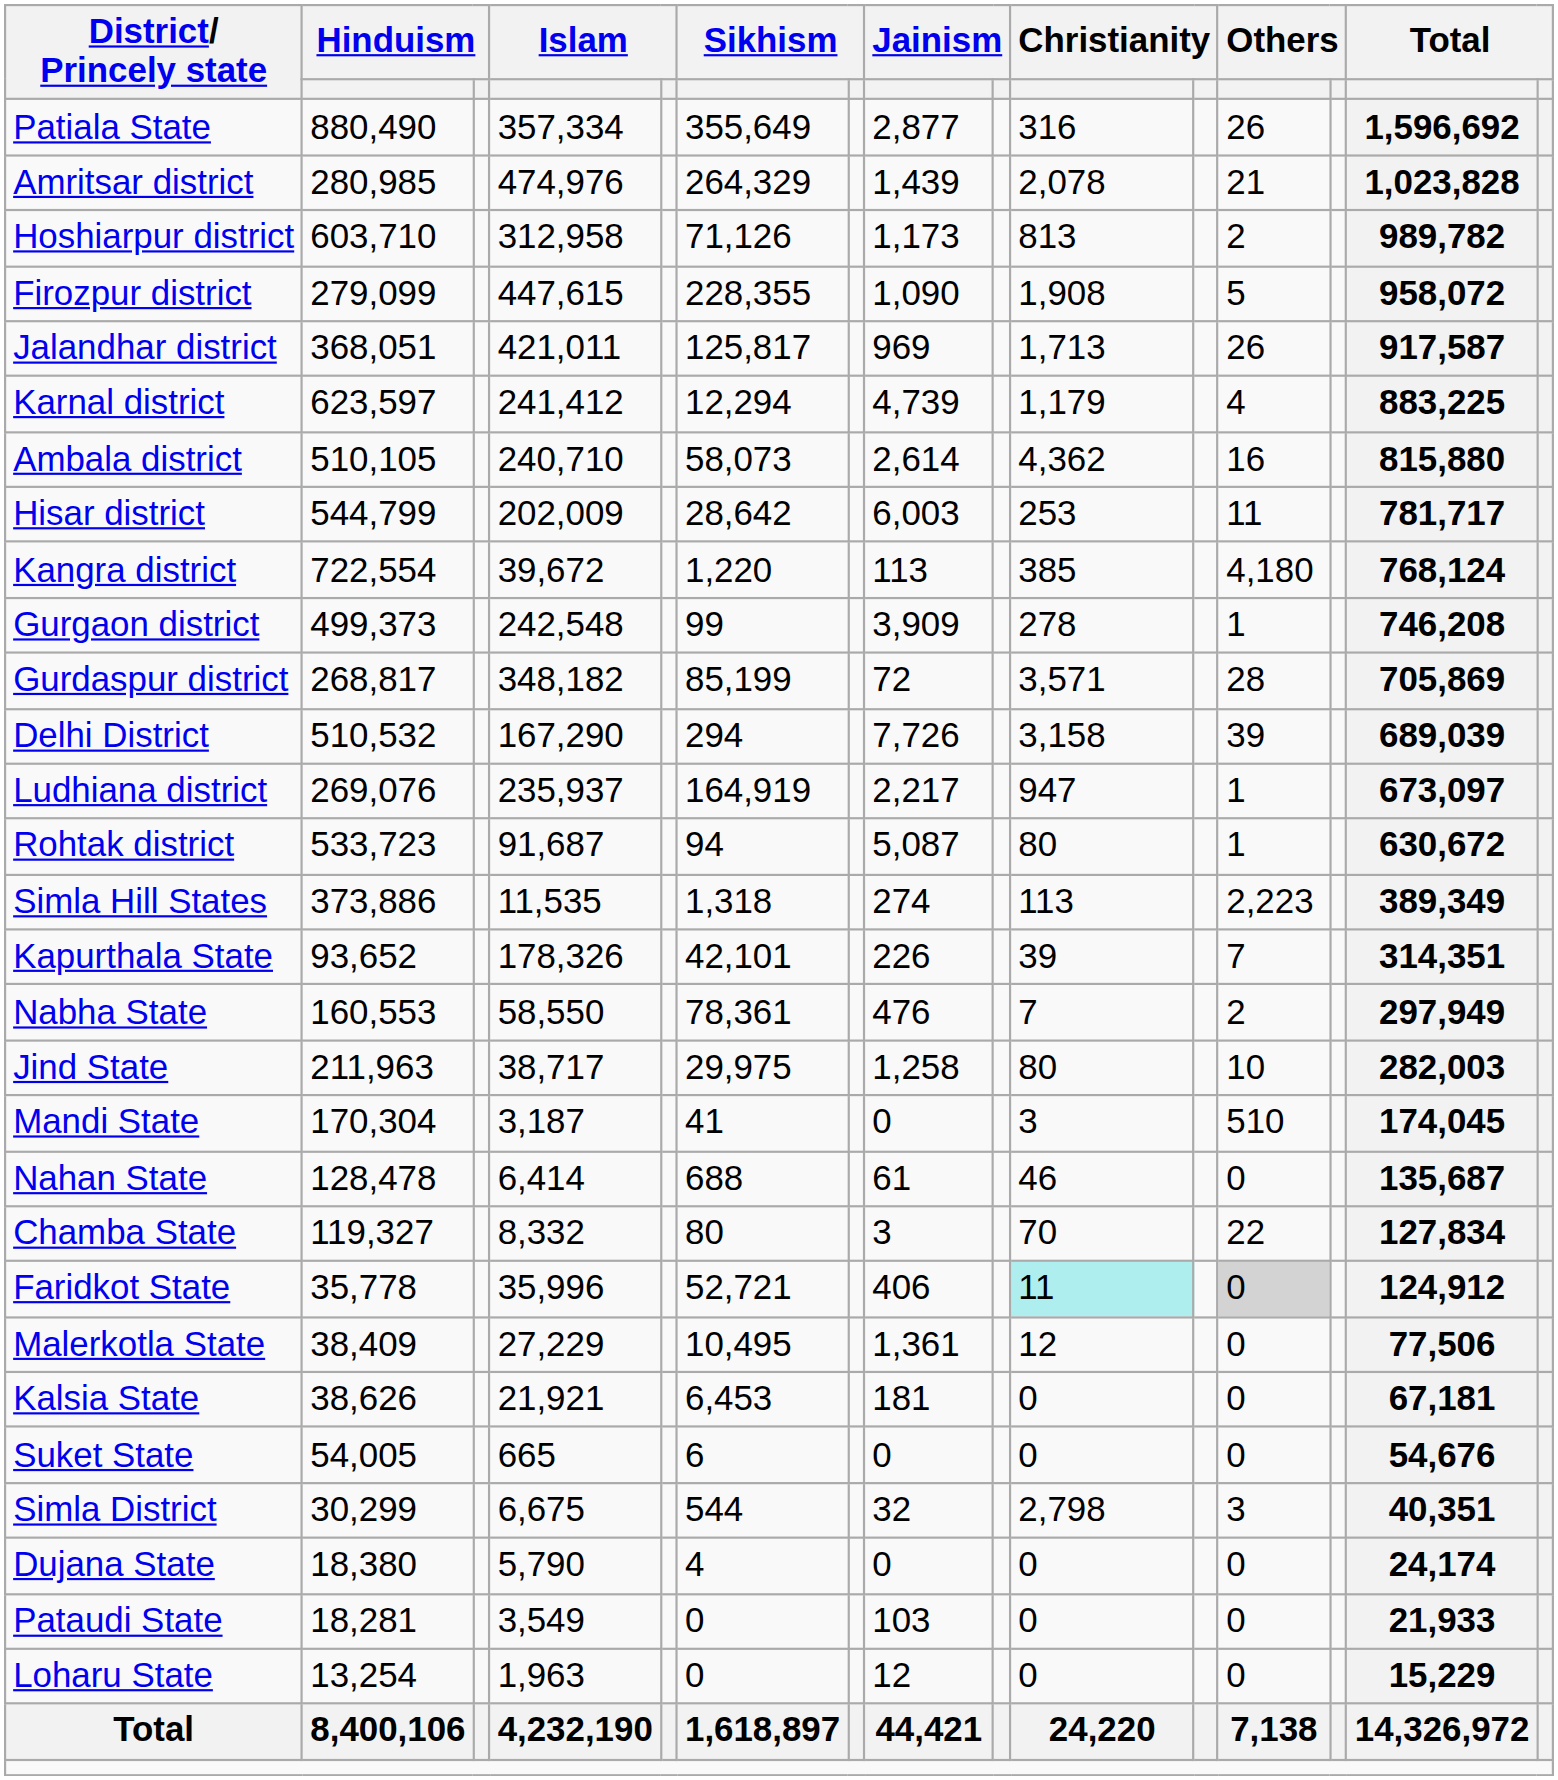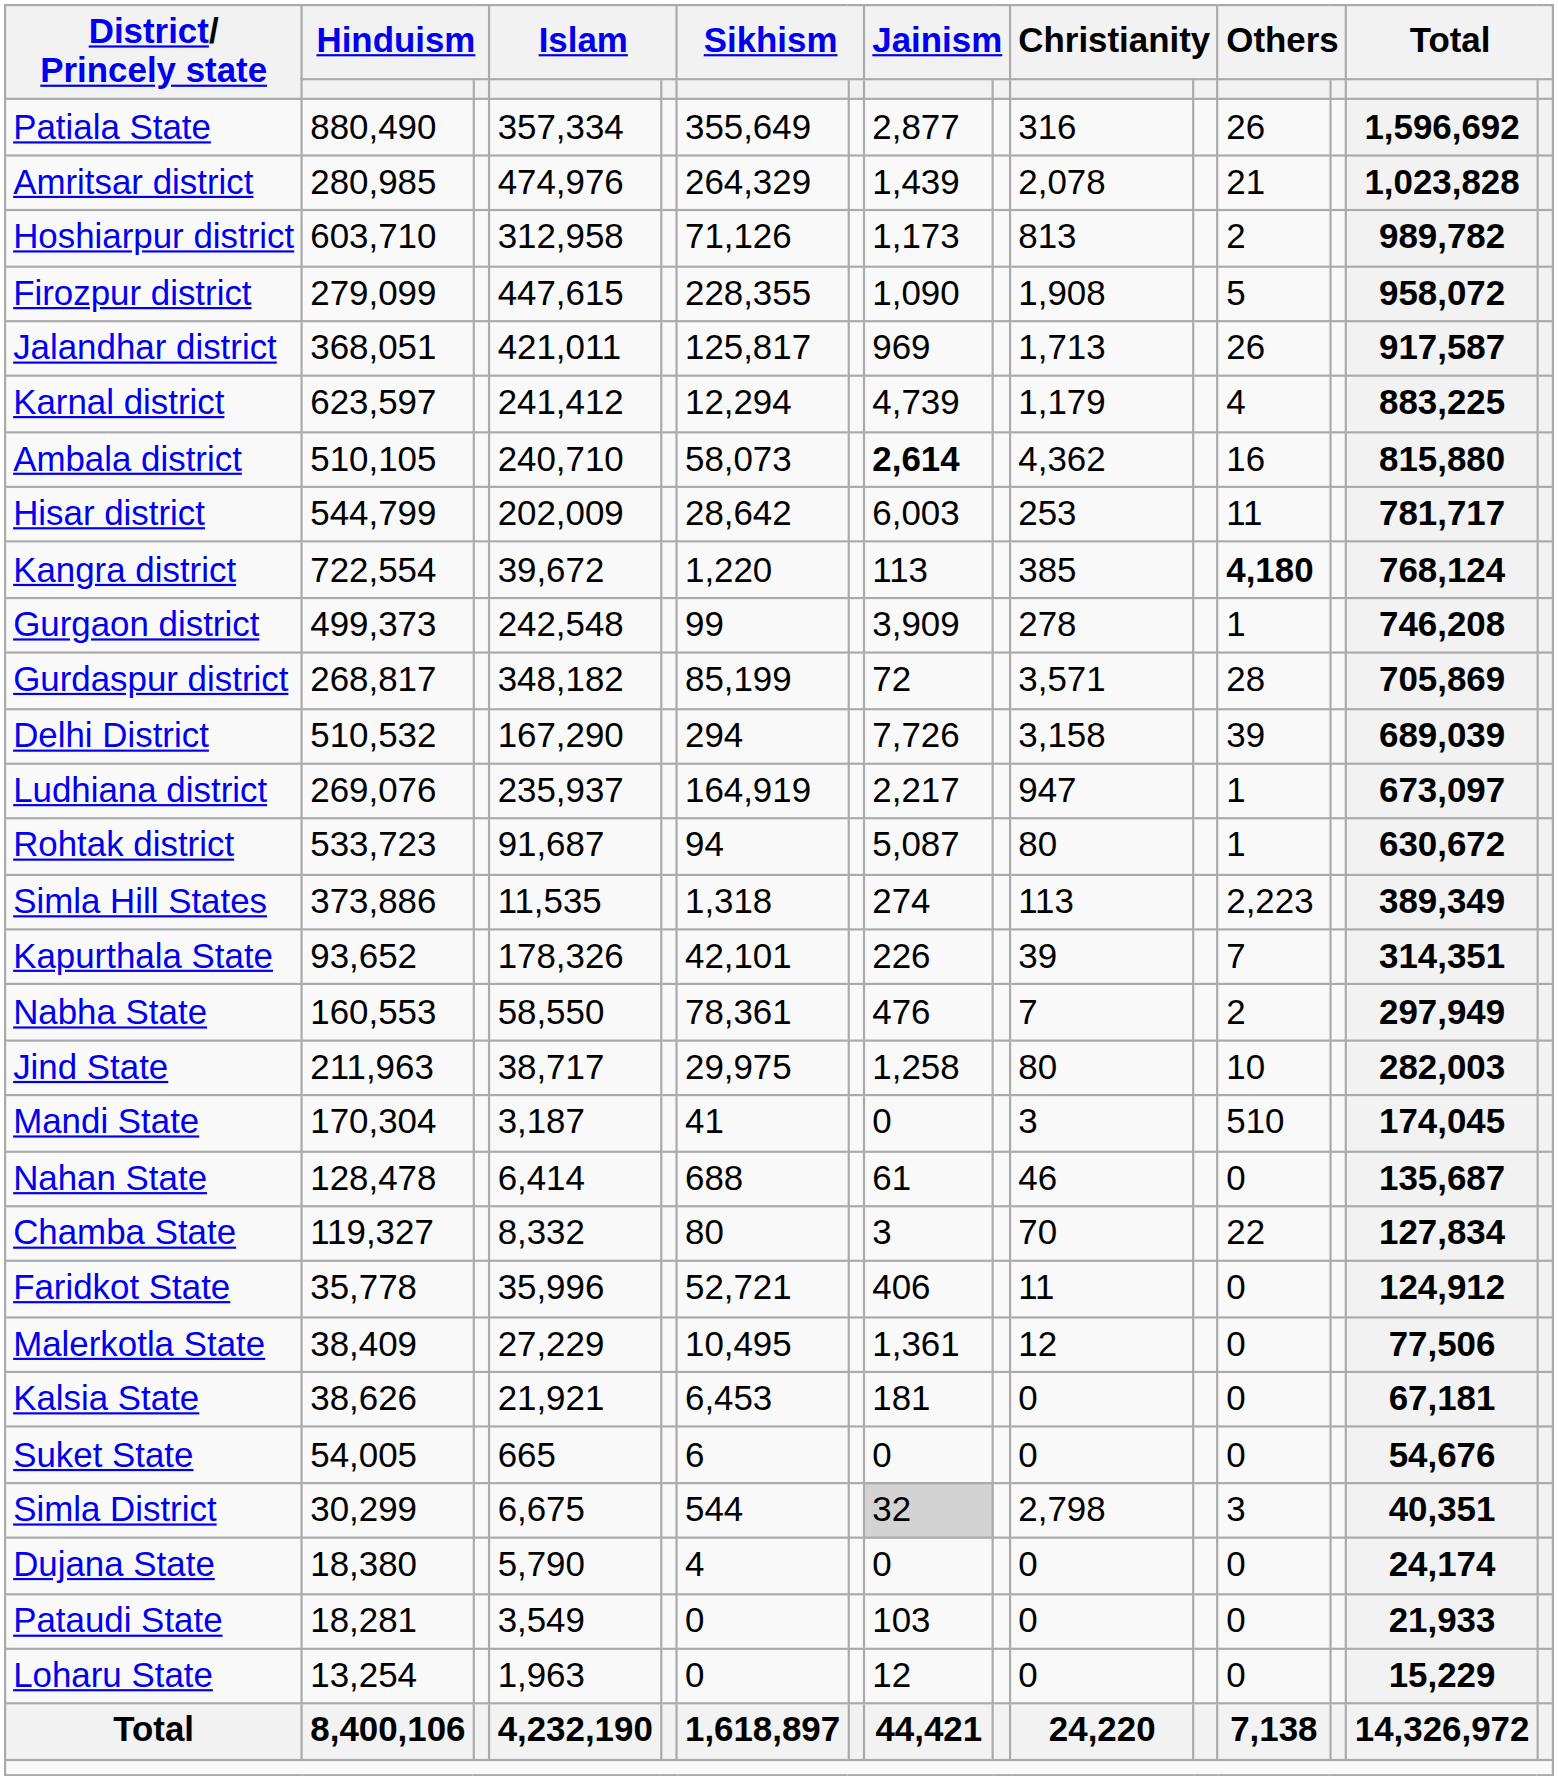(916, 458) normal -> (916, 458) bold
(1270, 569) normal -> (1270, 569) bold
(1036, 1288) paleturquoise background -> (1036, 1288) no background
(1236, 1288) lightgrey background -> (1236, 1288) no background
(892, 1509) no background -> (892, 1509) lightgrey background
